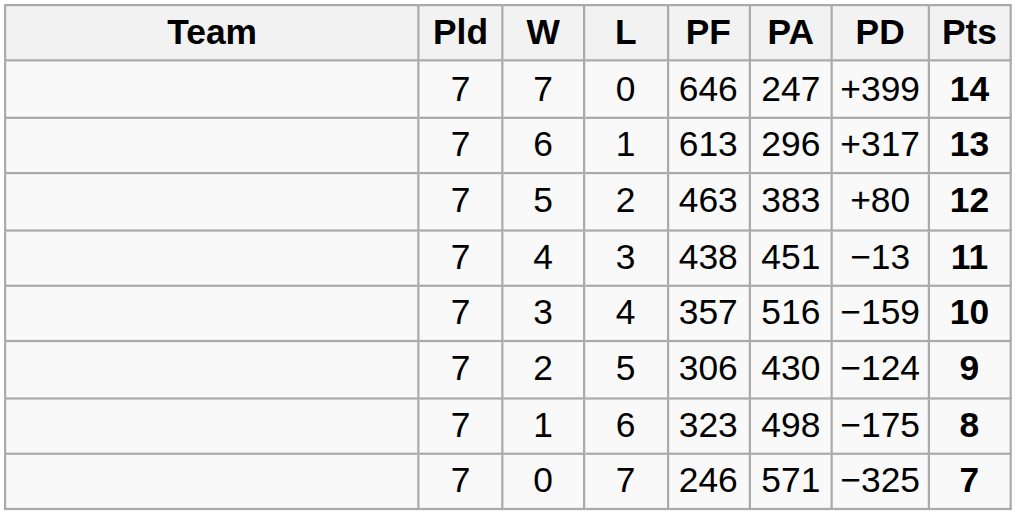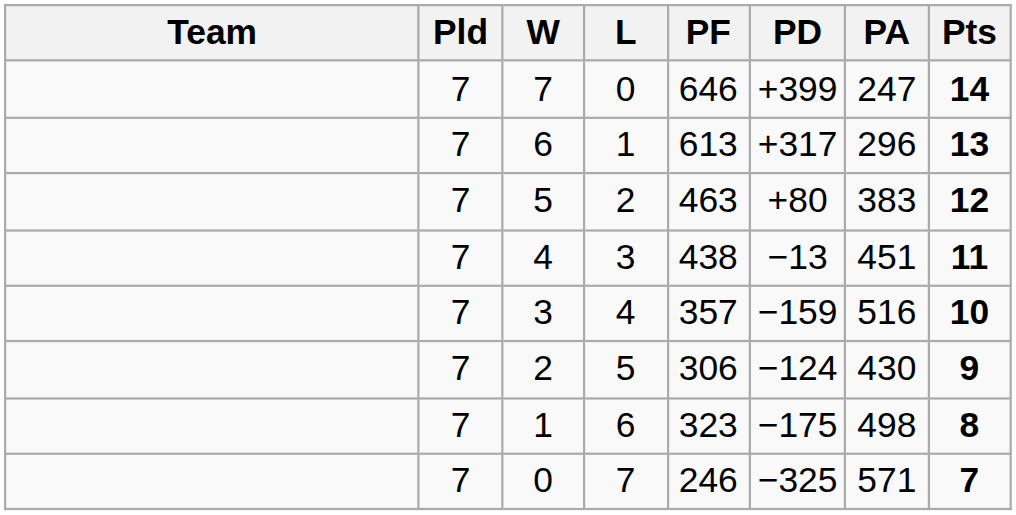columns swapped: (791, 32) <-> (880, 32)
